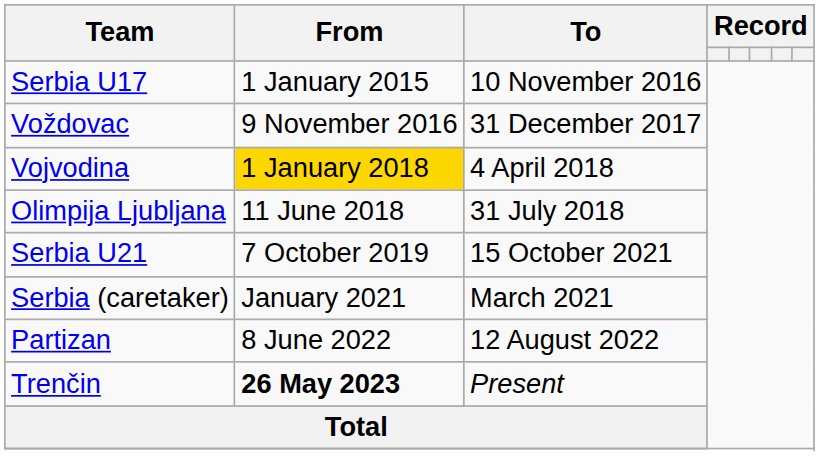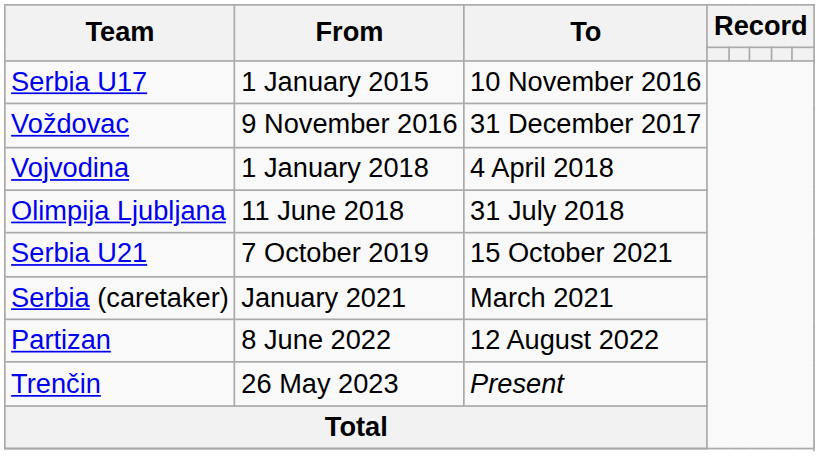(335, 168) gold background -> (335, 168) no background
(321, 383) bold -> (320, 383) normal
